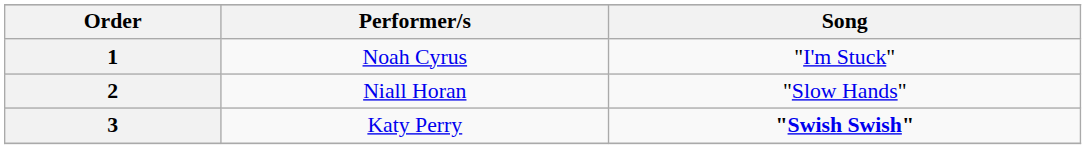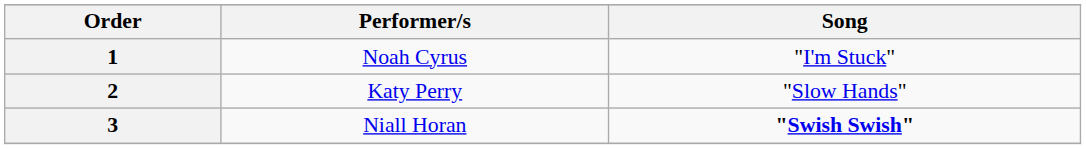(415, 90) Niall Horan -> (415, 90) Katy Perry
(415, 125) Katy Perry -> (415, 125) Niall Horan
